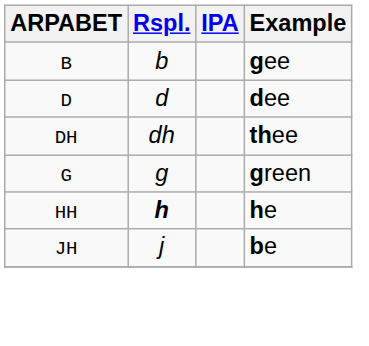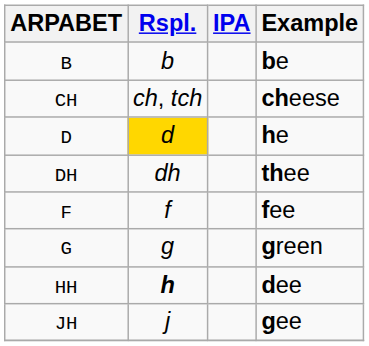(270, 60) gee -> (275, 60) be
+ row: (66, 101)
(162, 98) no background -> (168, 135) gold background
(270, 98) dee -> (275, 135) he
+ row: (66, 213)
(263, 210) he -> (282, 284) dee
(263, 247) be -> (282, 322) gee
